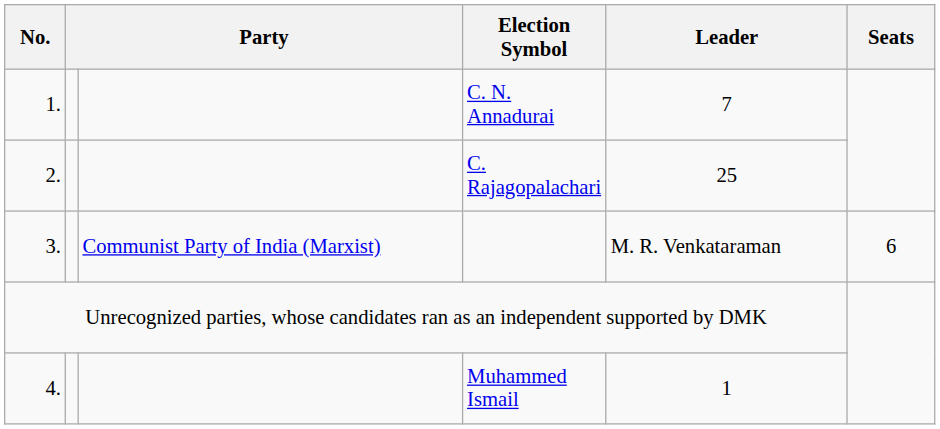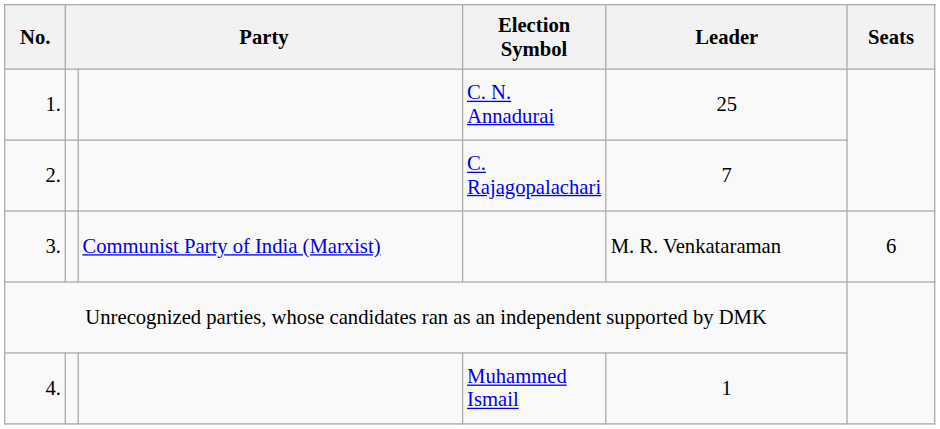(727, 104) 7 -> (727, 104) 25
(727, 175) 25 -> (727, 175) 7
